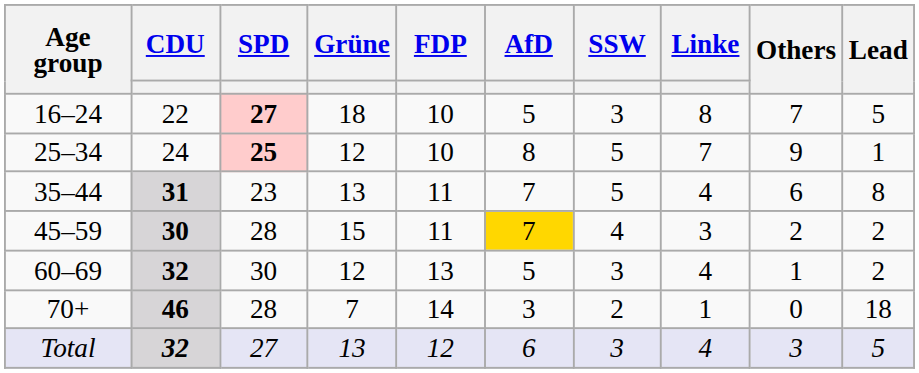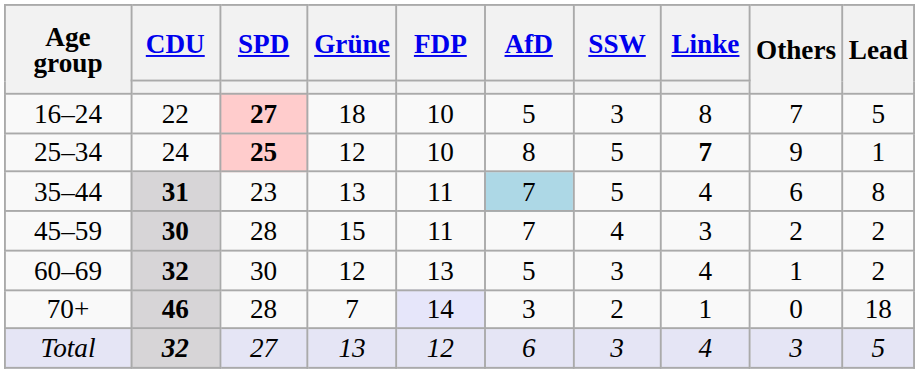(705, 153) normal -> (705, 153) bold
(529, 192) no background -> (529, 192) lightblue background
(529, 231) gold background -> (529, 231) no background
(440, 309) no background -> (440, 309) lavender background
